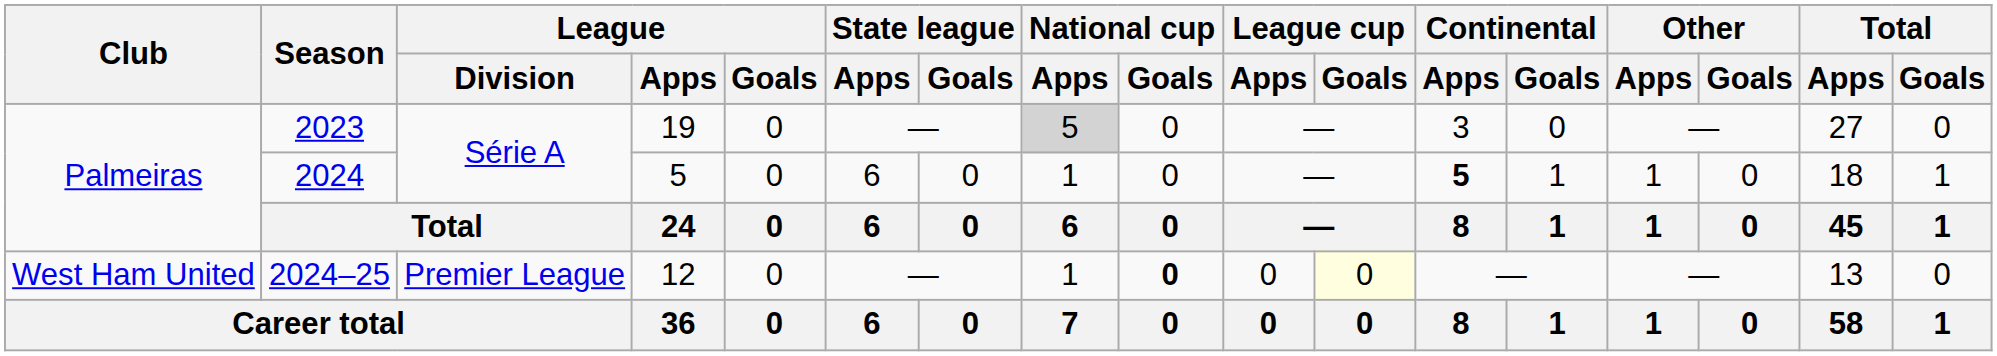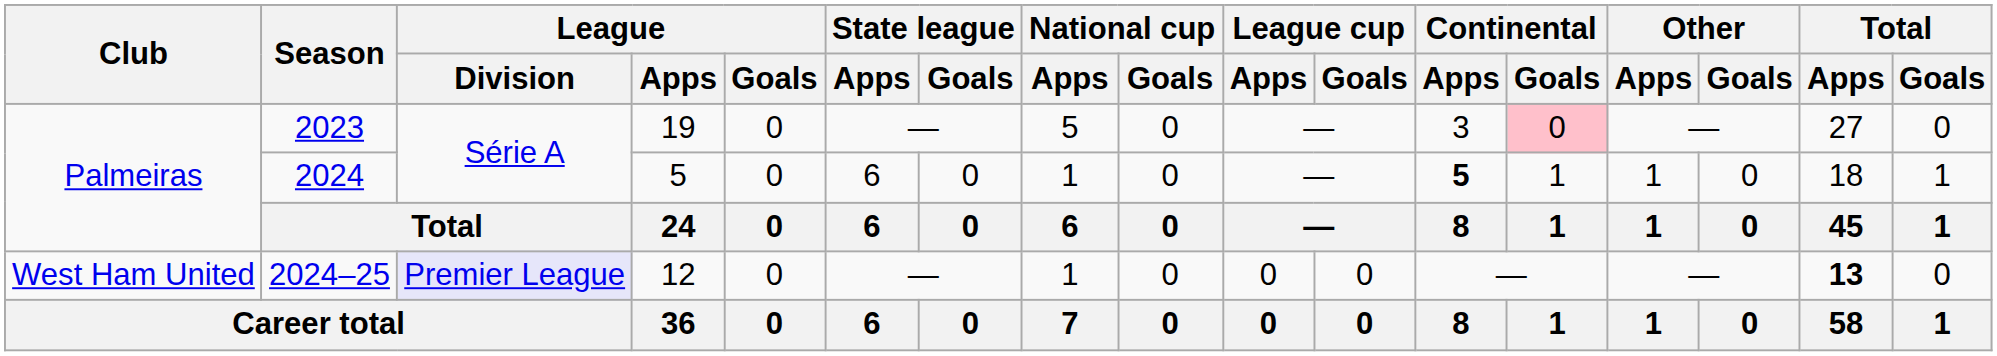(1070, 127) lightgrey background -> (1070, 127) no background
(1557, 127) no background -> (1557, 127) pink background
(515, 275) no background -> (515, 275) lavender background
(1170, 275) bold -> (1170, 275) normal
(1365, 275) lightyellow background -> (1365, 275) no background
(1846, 275) normal -> (1846, 275) bold
